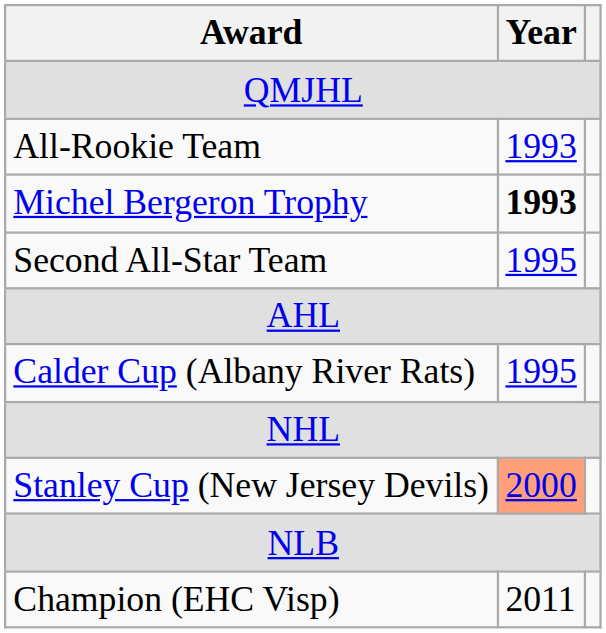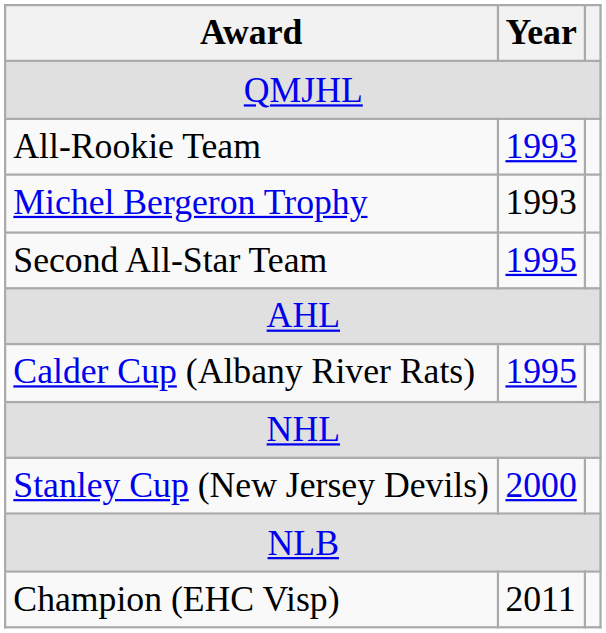(541, 202) bold -> (541, 202) normal
(541, 485) lightsalmon background -> (541, 485) no background
